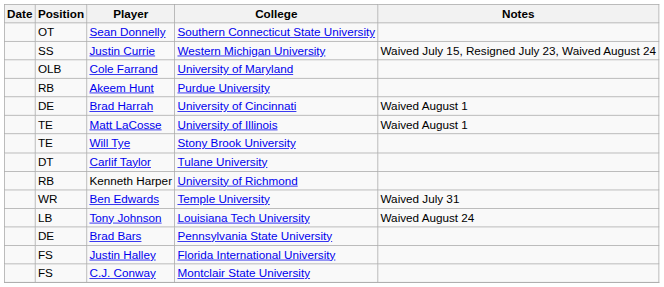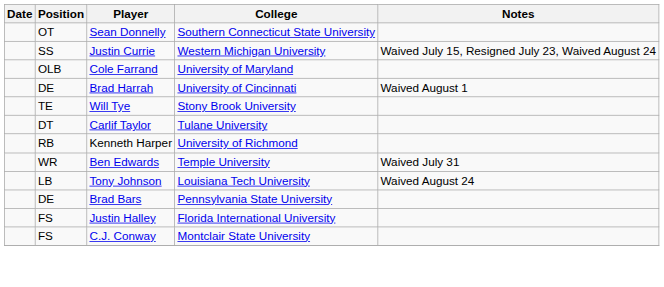- row: (122, 88)
- row: (126, 125)
